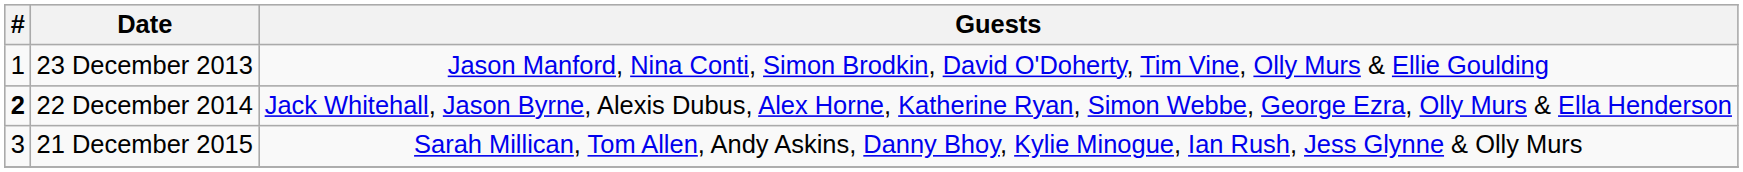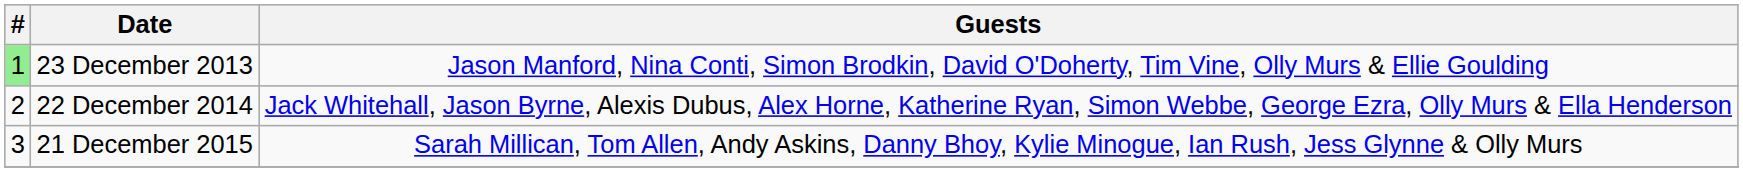(18, 65) no background -> (18, 65) lightgreen background
(18, 105) bold -> (18, 105) normal
